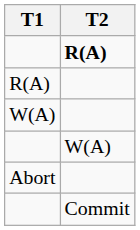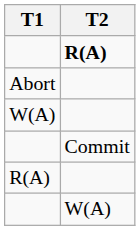(30, 83) R(A) -> (32, 83) Abort
(88, 146) W(A) -> (97, 146) Commit
(32, 177) Abort -> (30, 177) R(A)
(97, 209) Commit -> (88, 209) W(A)
